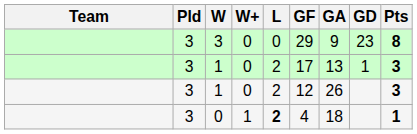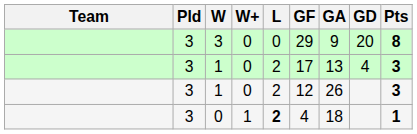(365, 41) 23 -> (365, 41) 20
(365, 66) 1 -> (365, 66) 4
